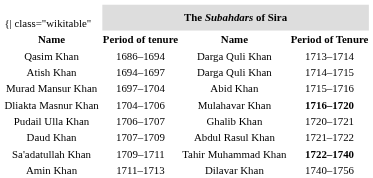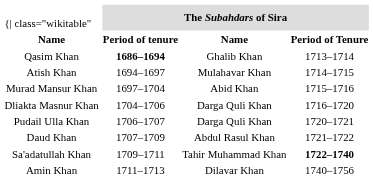(140, 56) normal -> (140, 56) bold
(234, 56) Darga Quli Khan -> (234, 56) Ghalib Khan
(234, 72) Darga Quli Khan -> (234, 72) Mulahavar Khan
(234, 105) Mulahavar Khan -> (234, 105) Darga Quli Khan
(330, 105) bold -> (330, 105) normal
(234, 121) Ghalib Khan -> (234, 121) Darga Quli Khan
